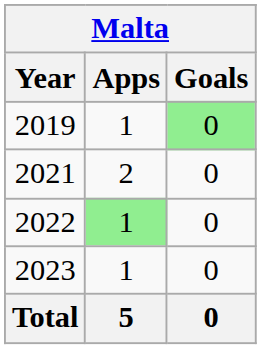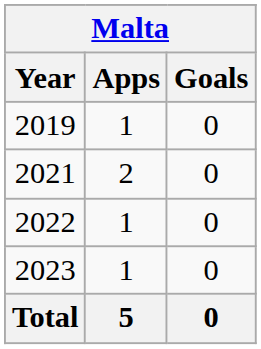(211, 125) lightgreen background -> (211, 125) no background
(126, 221) lightgreen background -> (126, 221) no background
